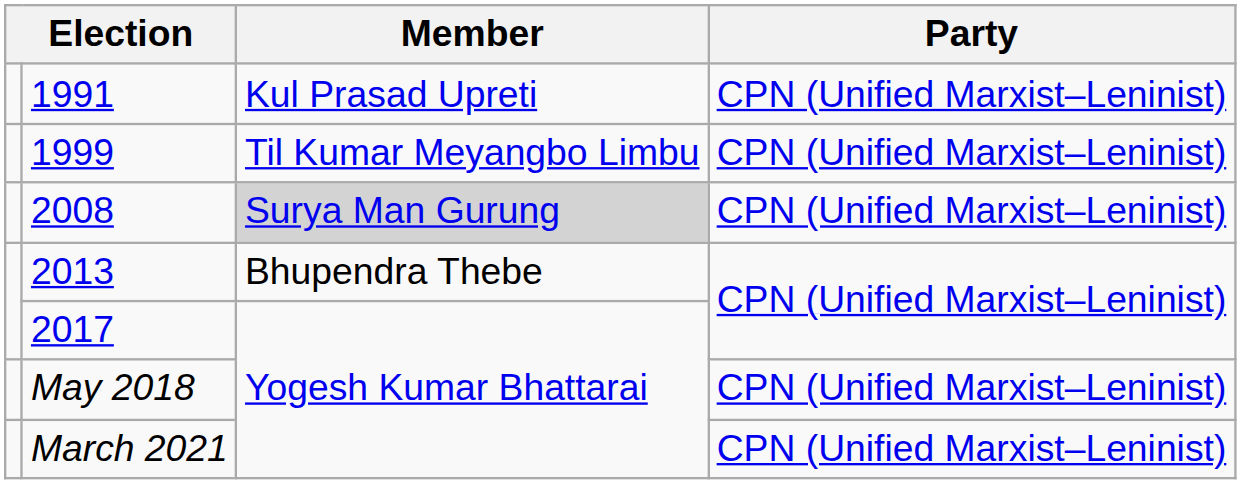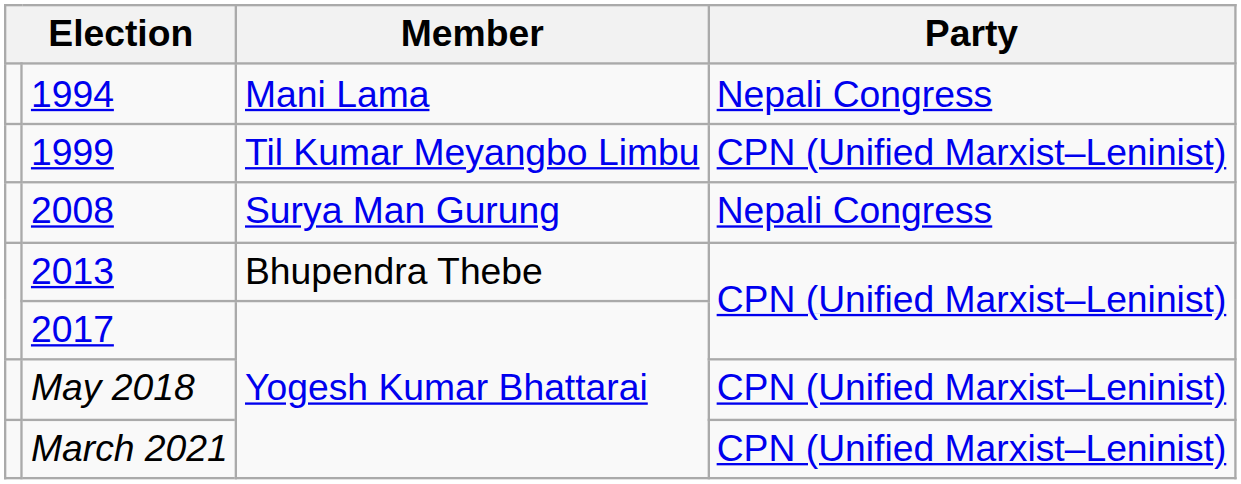- row: (72, 93)
+ row: (72, 93)
(403, 211) lightgrey background -> (403, 211) no background
(971, 211) CPN (Unified Marxist–Leninist) -> (854, 211) Nepali Congress
